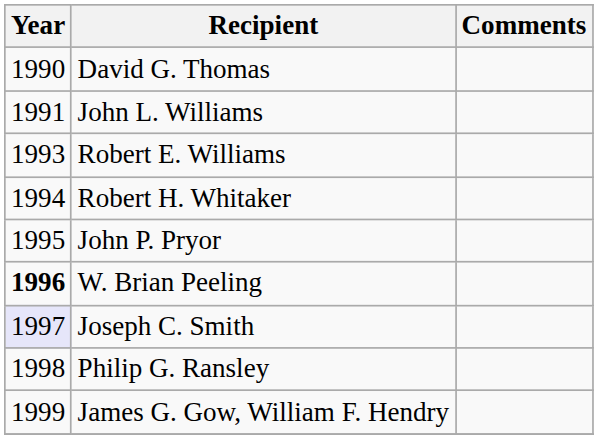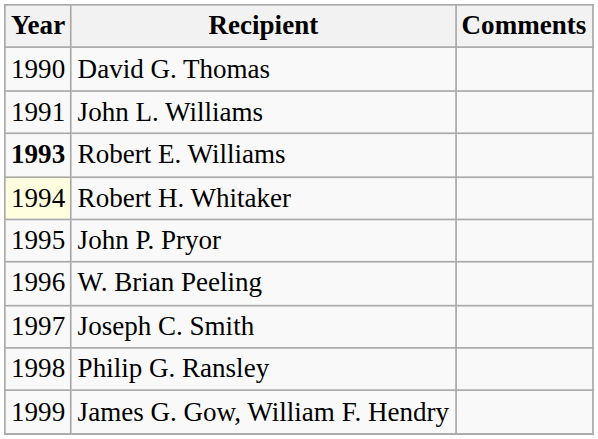(38, 154) normal -> (38, 154) bold
(38, 197) no background -> (38, 197) lightyellow background
(38, 283) bold -> (38, 283) normal
(38, 326) lavender background -> (38, 326) no background
